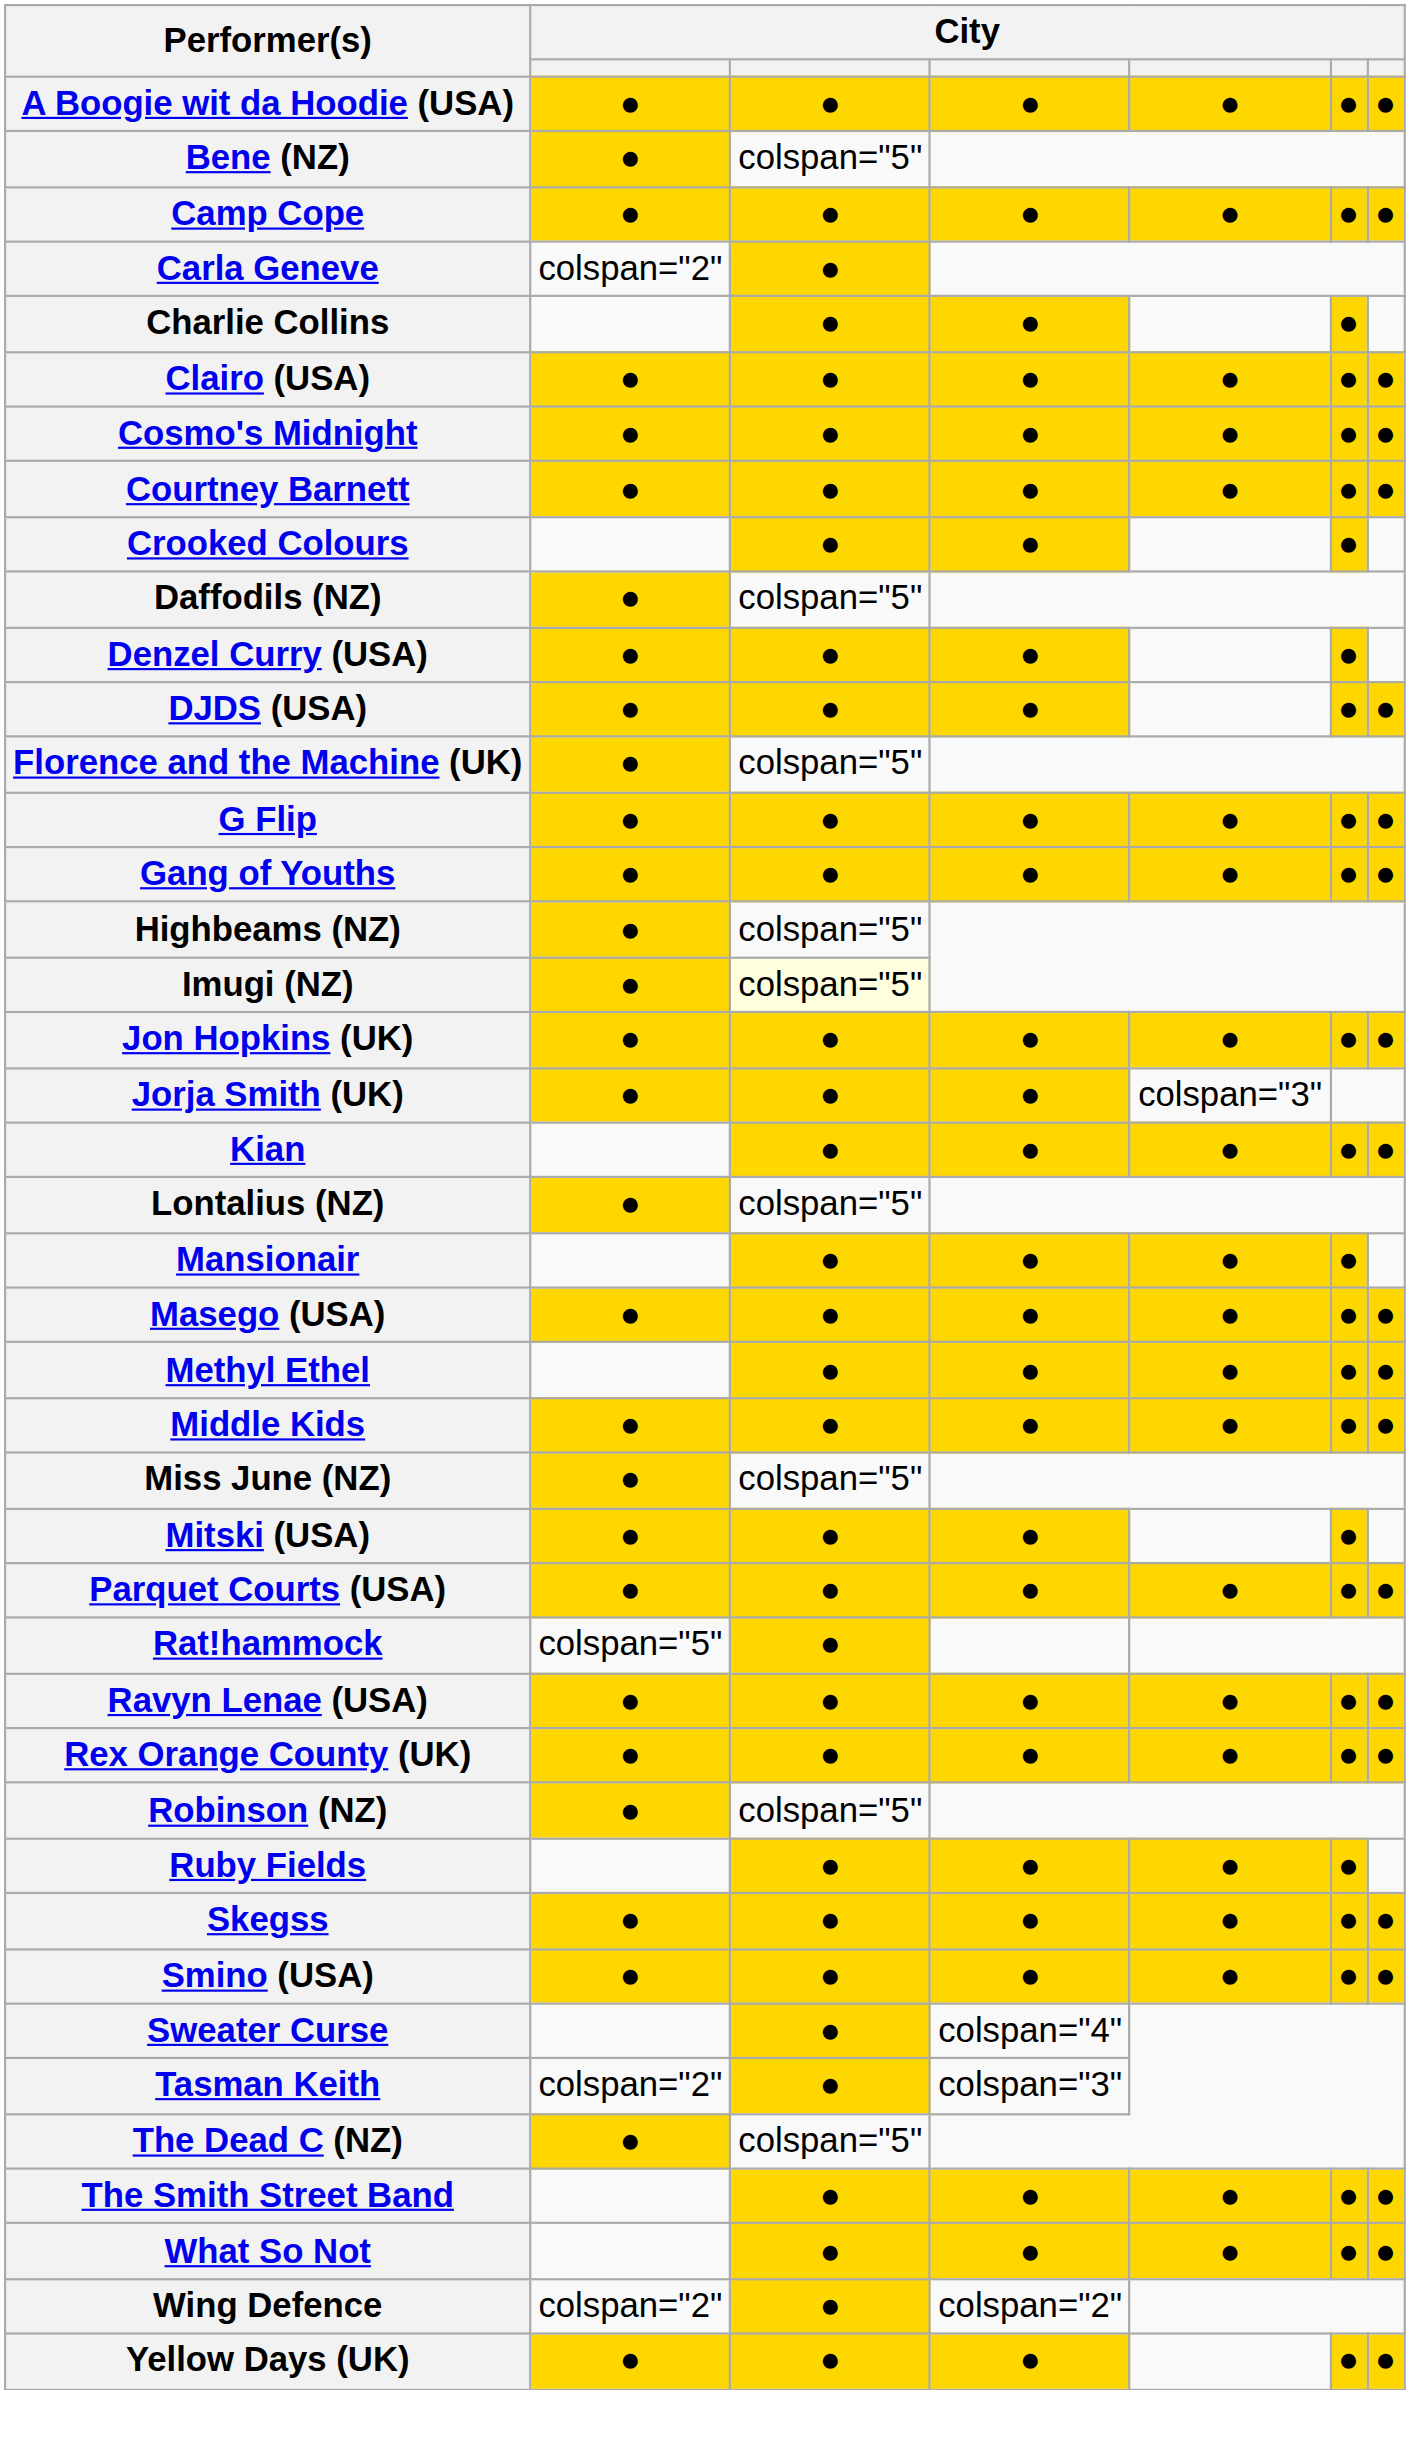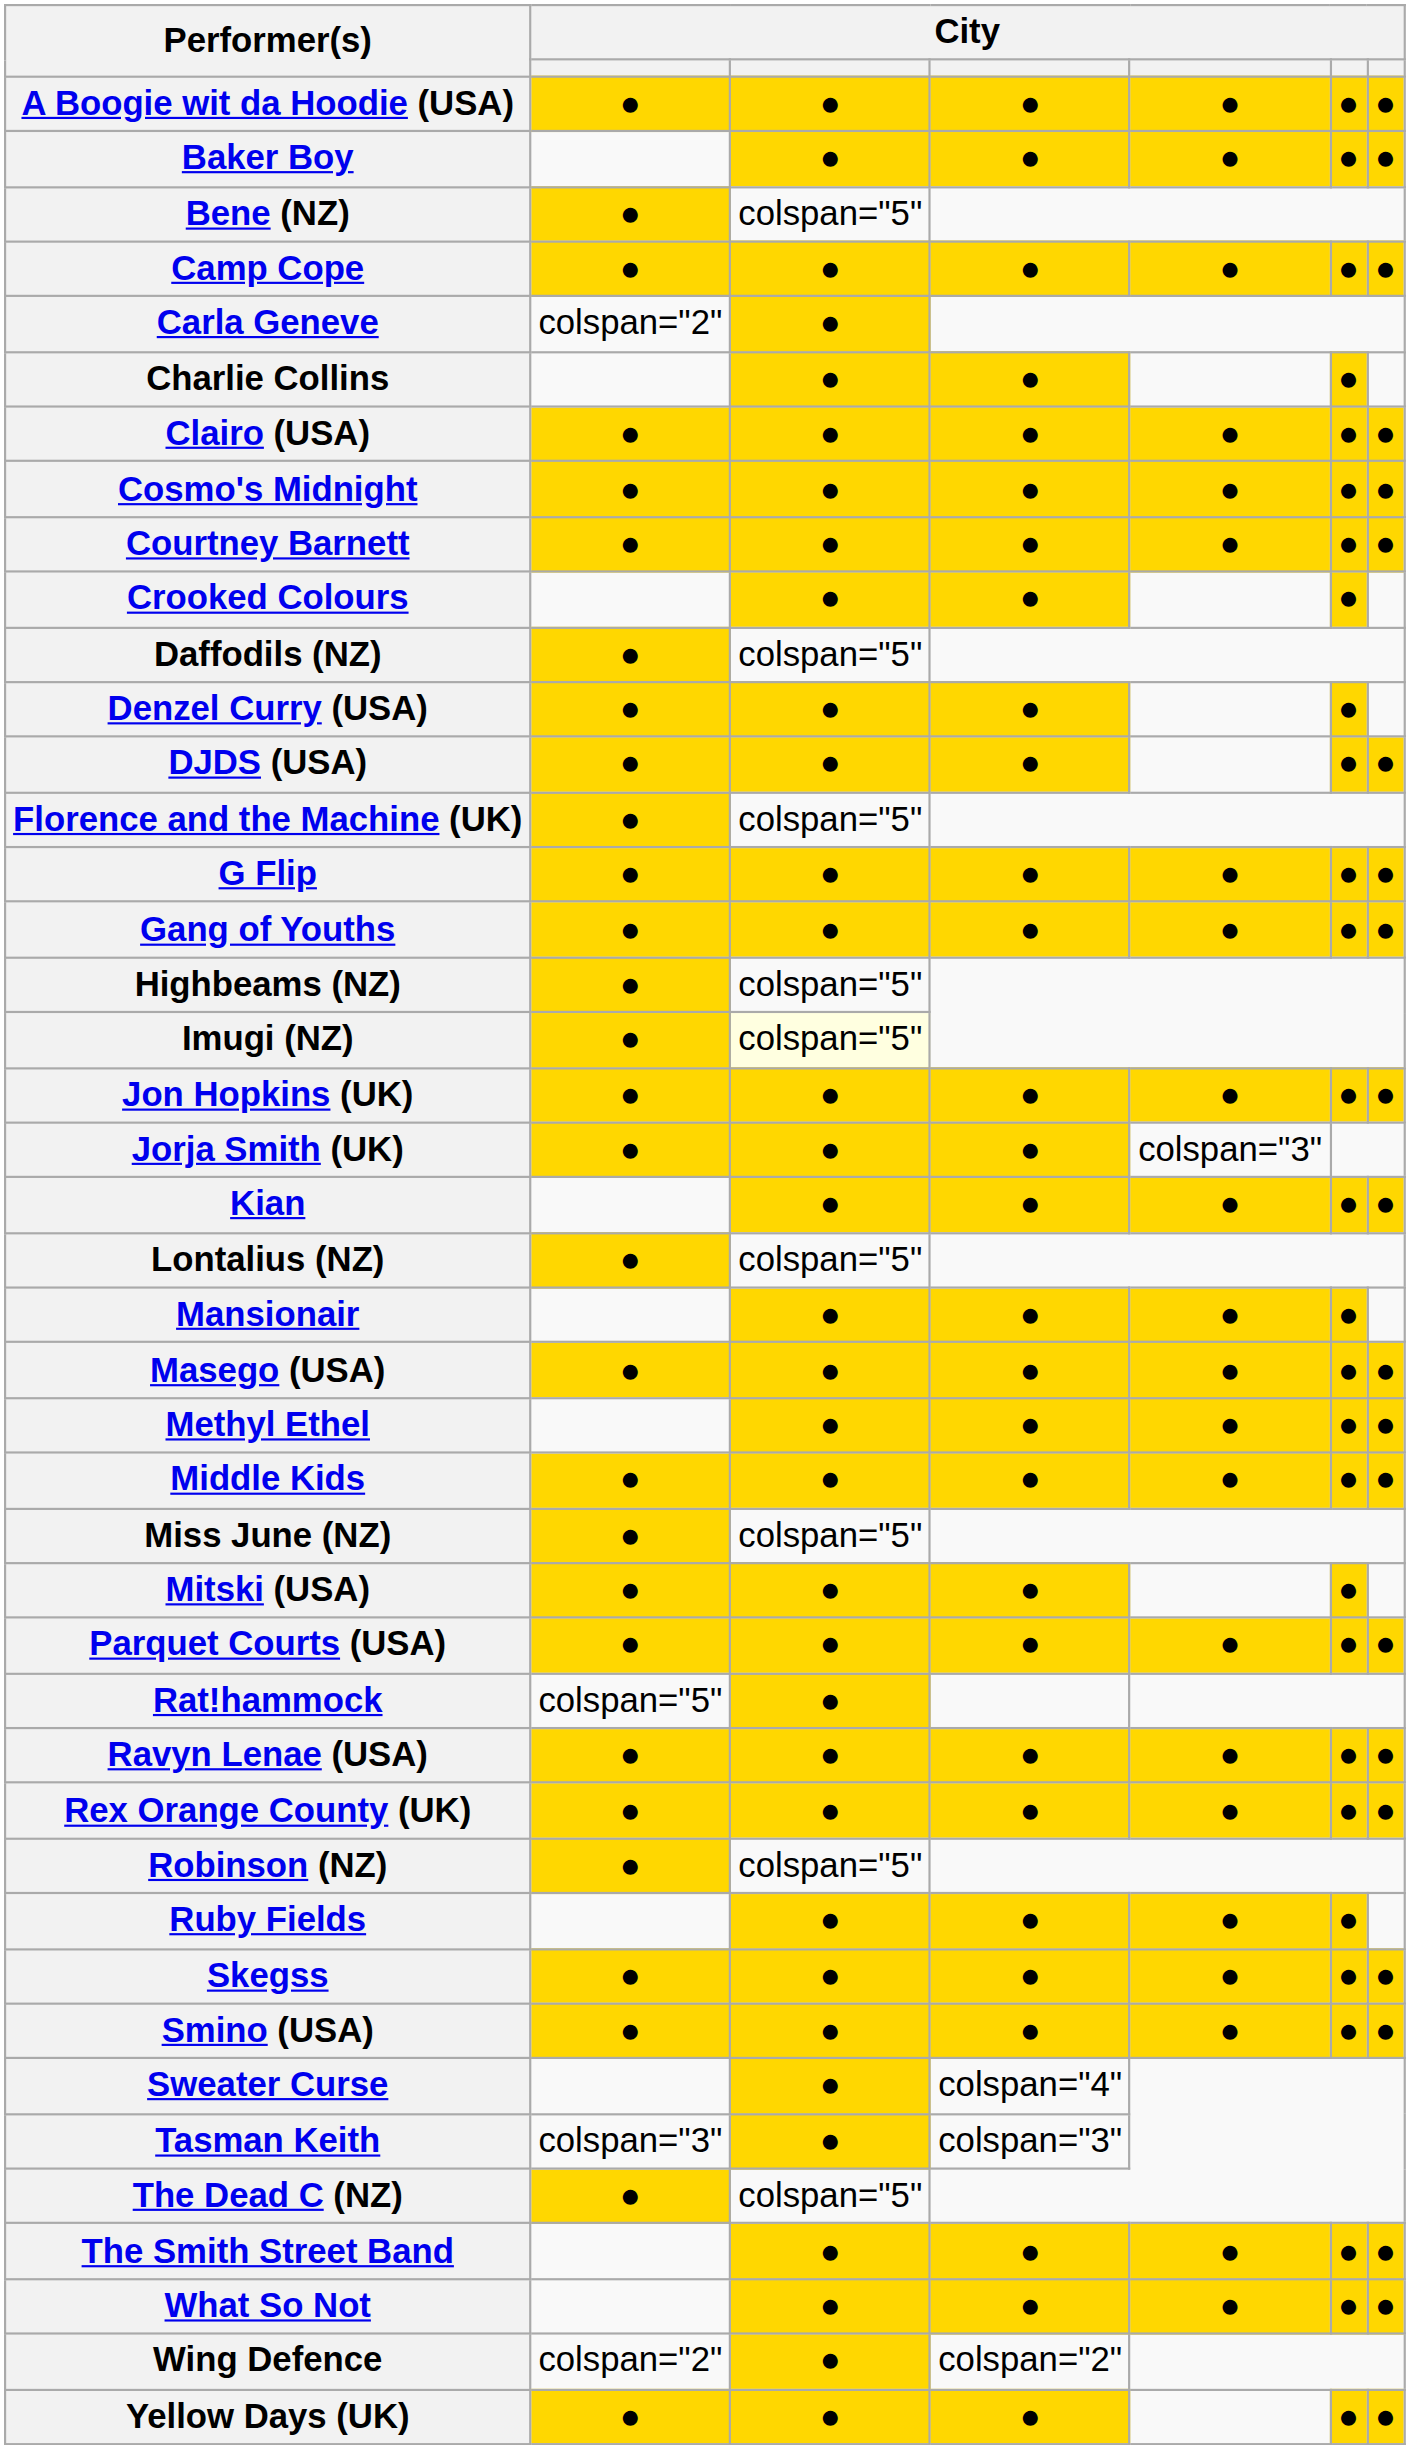+ row: (268, 158)
(630, 2085) colspan="2" -> (630, 2140) colspan="3"
